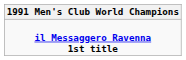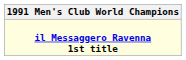(93, 43) no background -> (93, 43) lightyellow background
